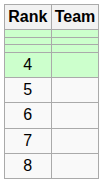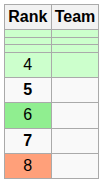(28, 90) normal -> (28, 90) bold
(28, 115) no background -> (28, 115) lightgreen background
(28, 140) normal -> (28, 140) bold
(28, 166) no background -> (28, 166) lightsalmon background
